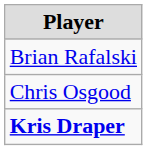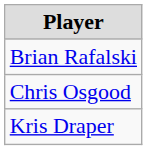(67, 126) bold -> (62, 126) normal
